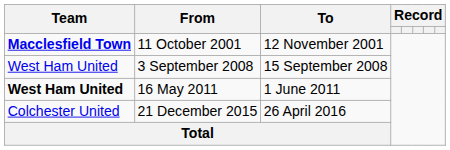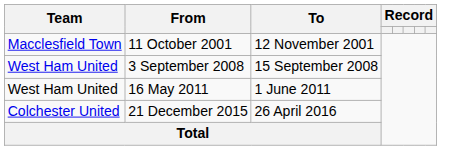(69, 44) bold -> (65, 44) normal
(65, 89) bold -> (63, 89) normal
